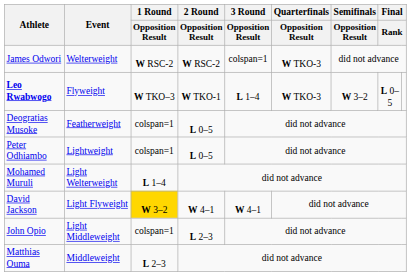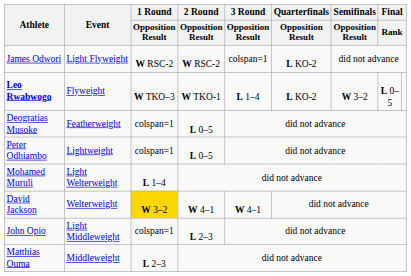(92, 59) Welterweight -> (97, 59) Light Flyweight
(301, 65) W TKO-3 -> (301, 65) L KO-2
(301, 97) W TKO-3 -> (301, 97) L KO-2
(97, 205) Light Flyweight -> (92, 205) Welterweight
